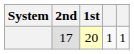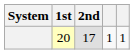columns swapped: (91, 15) <-> (66, 15)
